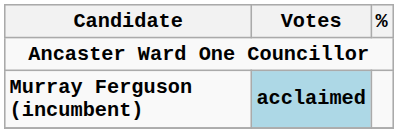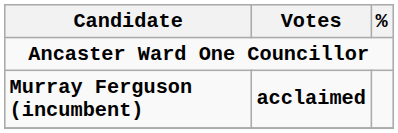(311, 99) lightblue background -> (311, 99) no background
